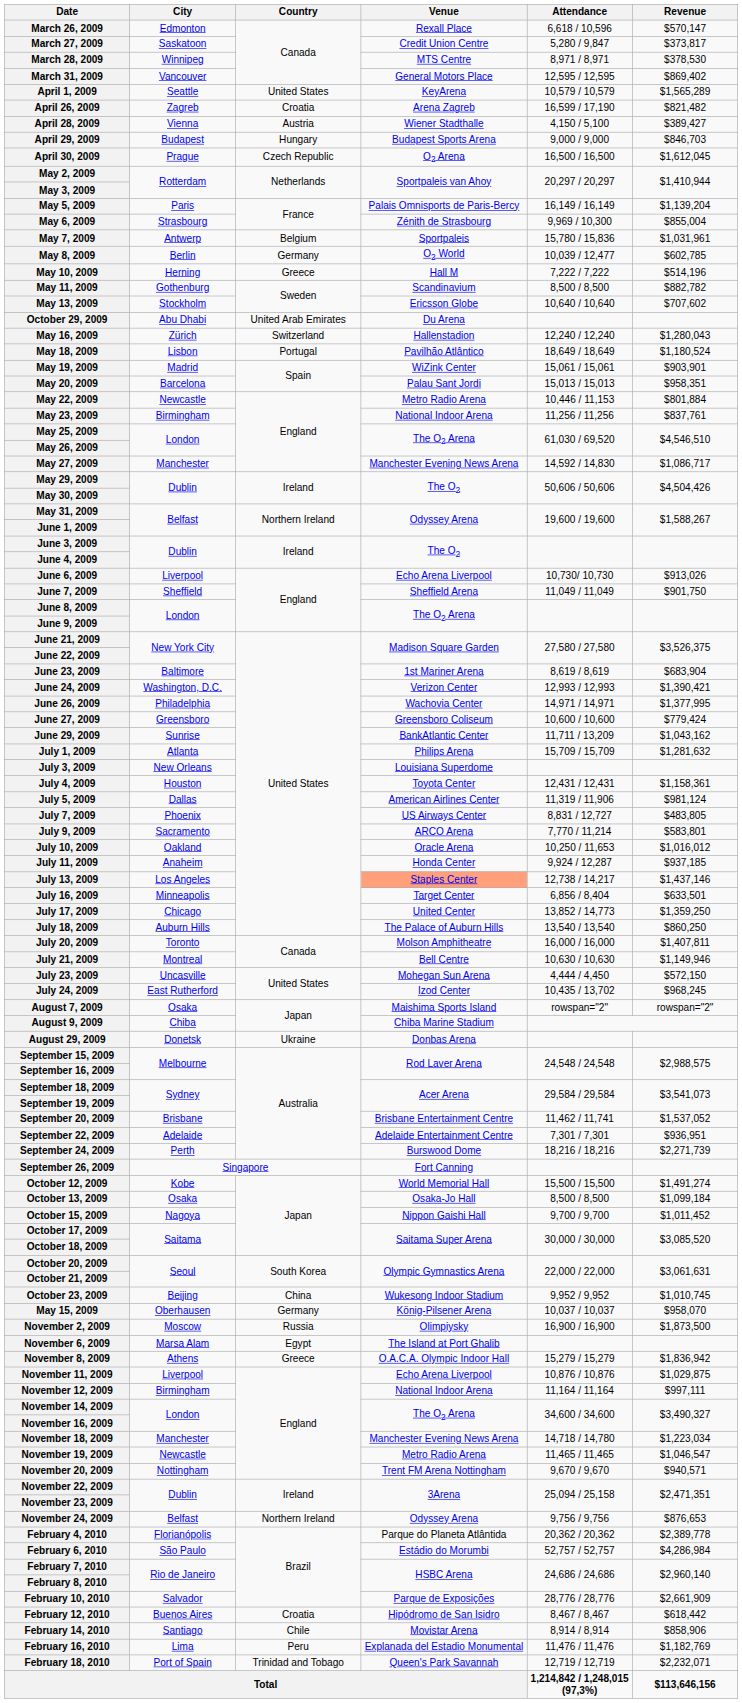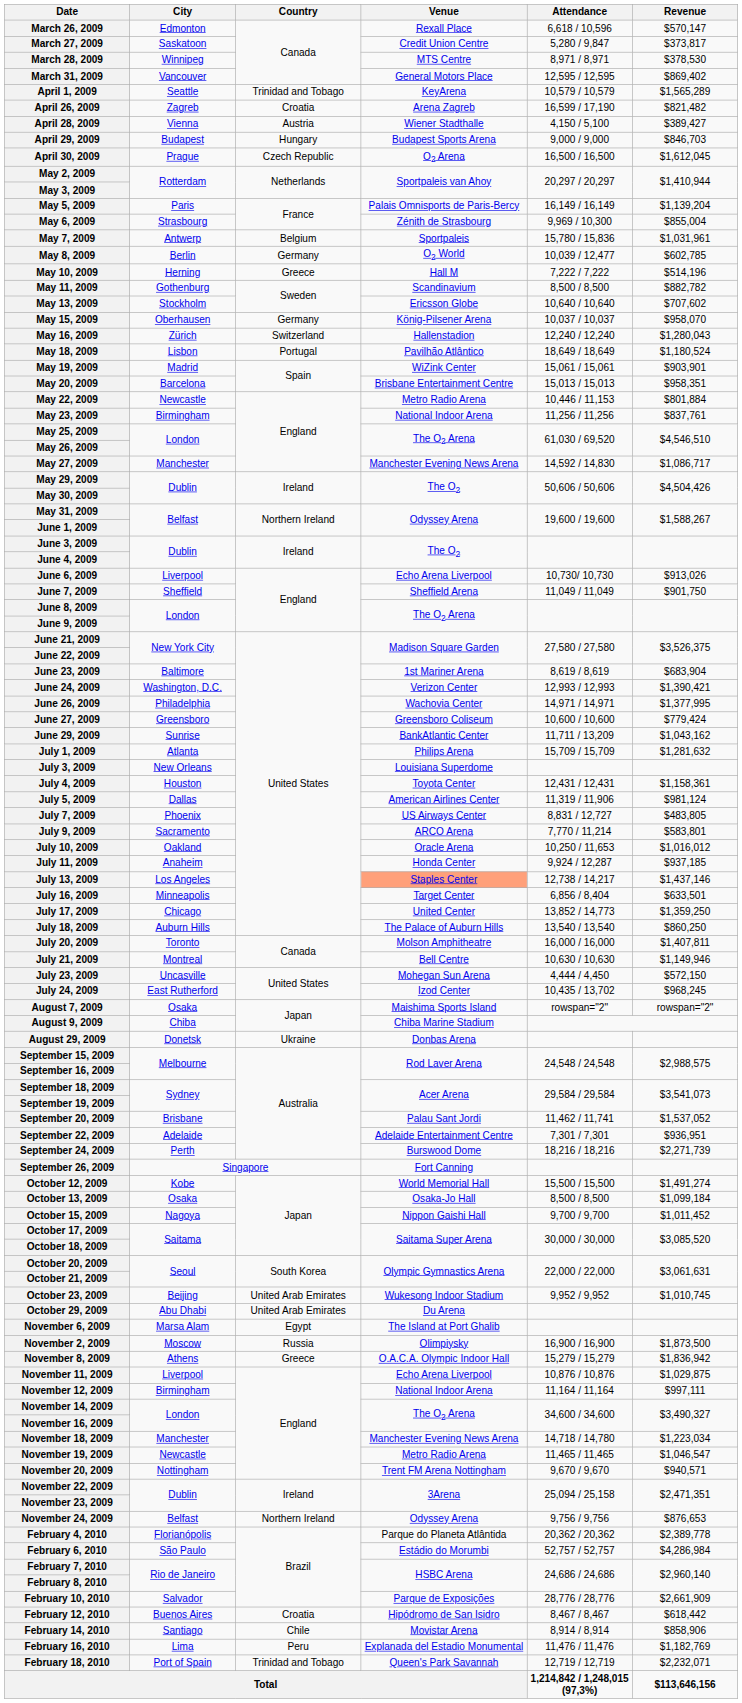(298, 92) United States -> (298, 92) Trinidad and Tobago
rows swapped: (67, 1311) <-> (67, 320)
(444, 384) Palau Sant Jordi -> (444, 384) Brisbane Entertainment Centre
(444, 1119) Brisbane Entertainment Centre -> (444, 1119) Palau Sant Jordi
(298, 1295) China -> (298, 1295) United Arab Emirates
rows swapped: (67, 1327) <-> (67, 1343)
